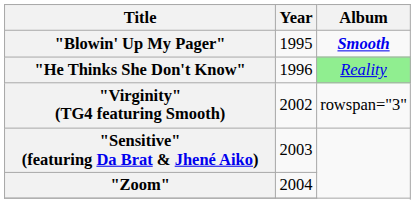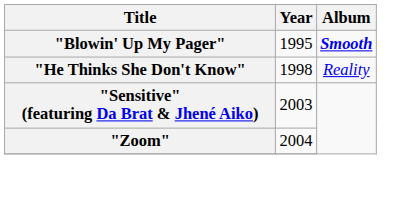(296, 69) 1996 -> (296, 69) 1998
(364, 69) lightgreen background -> (346, 69) no background
- row: (140, 105)
